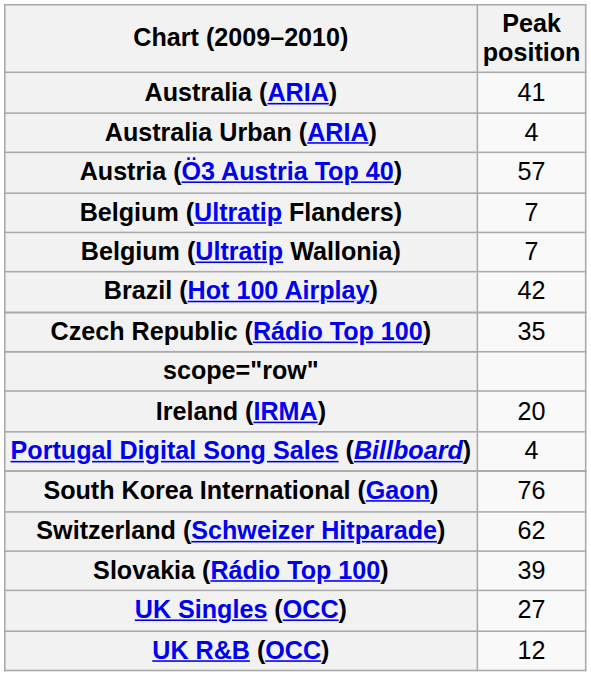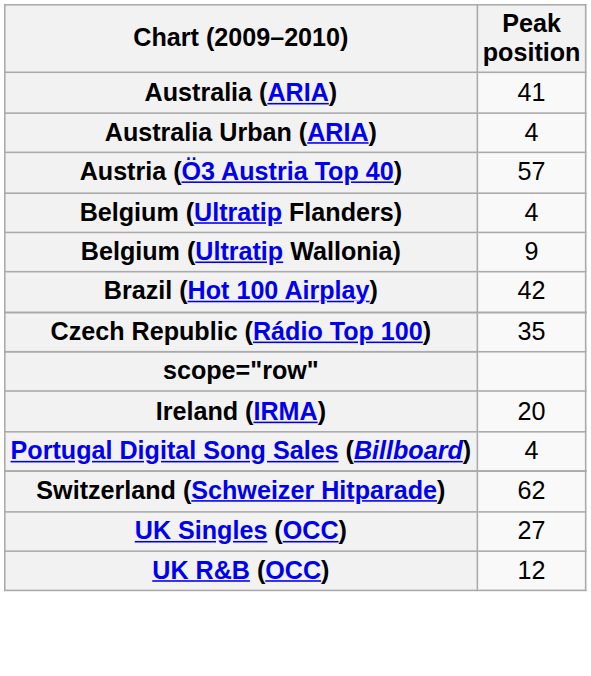(532, 212) 7 -> (532, 212) 4
(532, 251) 7 -> (532, 251) 9
- row: (241, 490)
- row: (241, 570)
